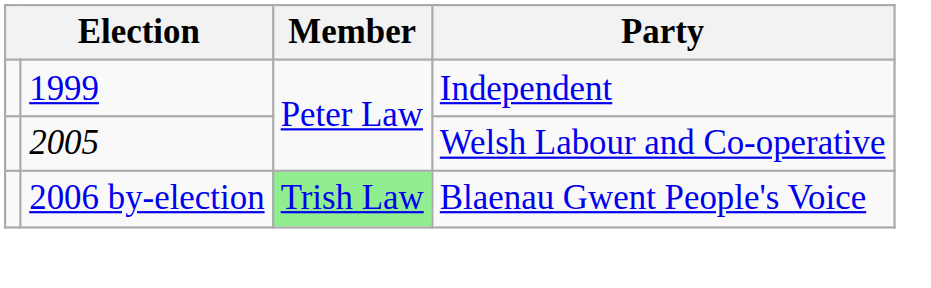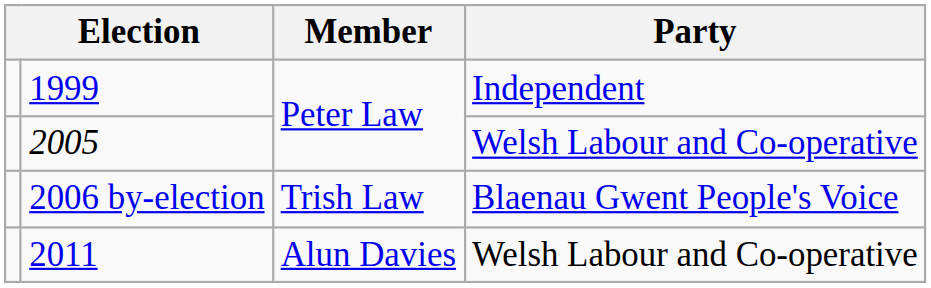(352, 198) lightgreen background -> (352, 198) no background
+ row: (63, 253)
